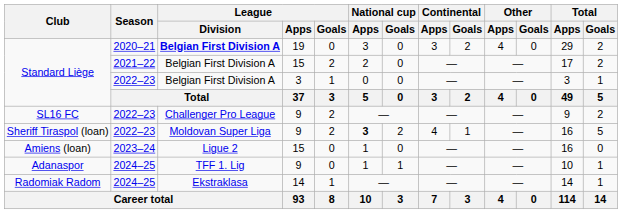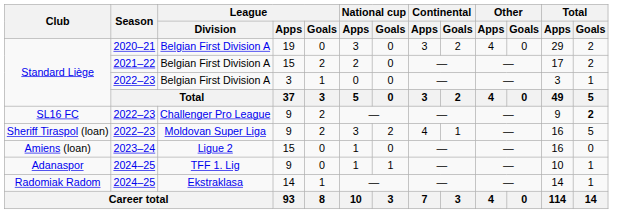(220, 47) bold -> (215, 47) normal
(600, 115) normal -> (591, 115) bold
(366, 132) bold -> (356, 132) normal
